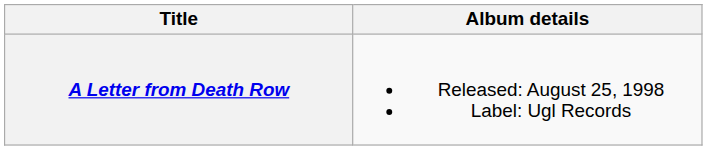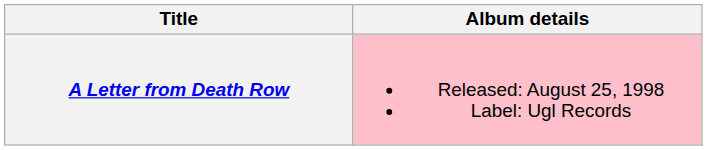(527, 100) no background -> (527, 100) pink background
